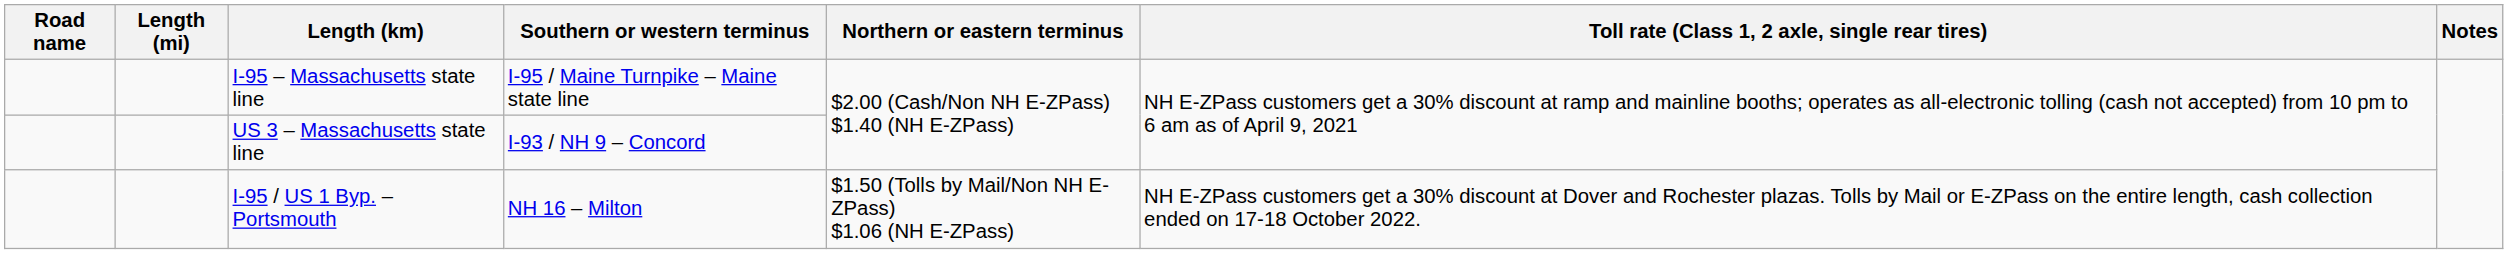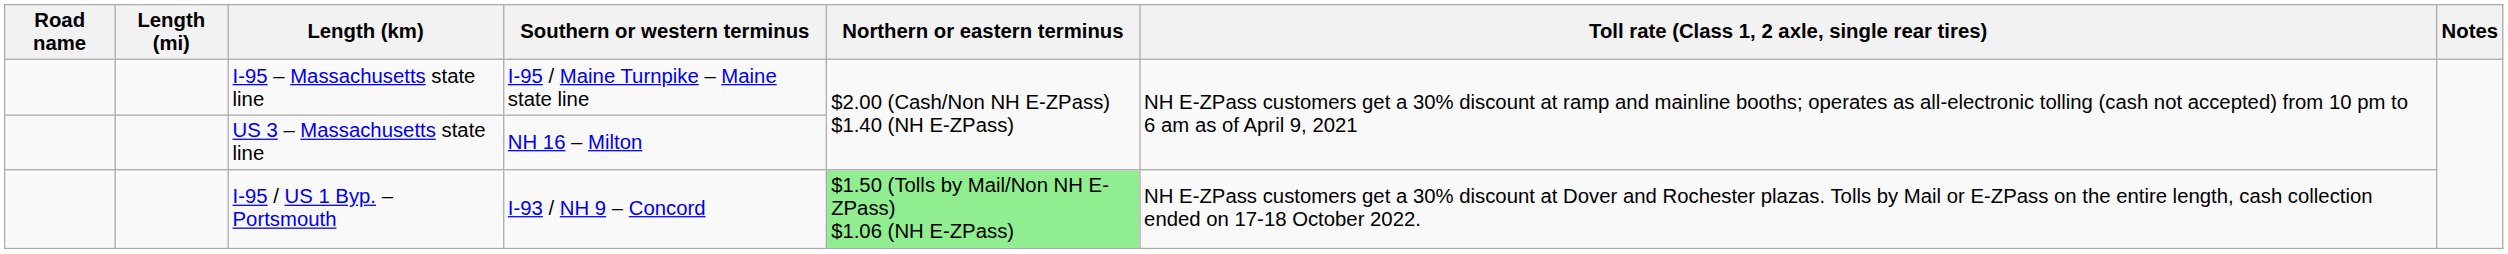(607, 142) I-93 / NH 9 – Concord -> (575, 142) NH 16 – Milton
(575, 208) NH 16 – Milton -> (607, 208) I-93 / NH 9 – Concord
(970, 208) no background -> (970, 208) lightgreen background
